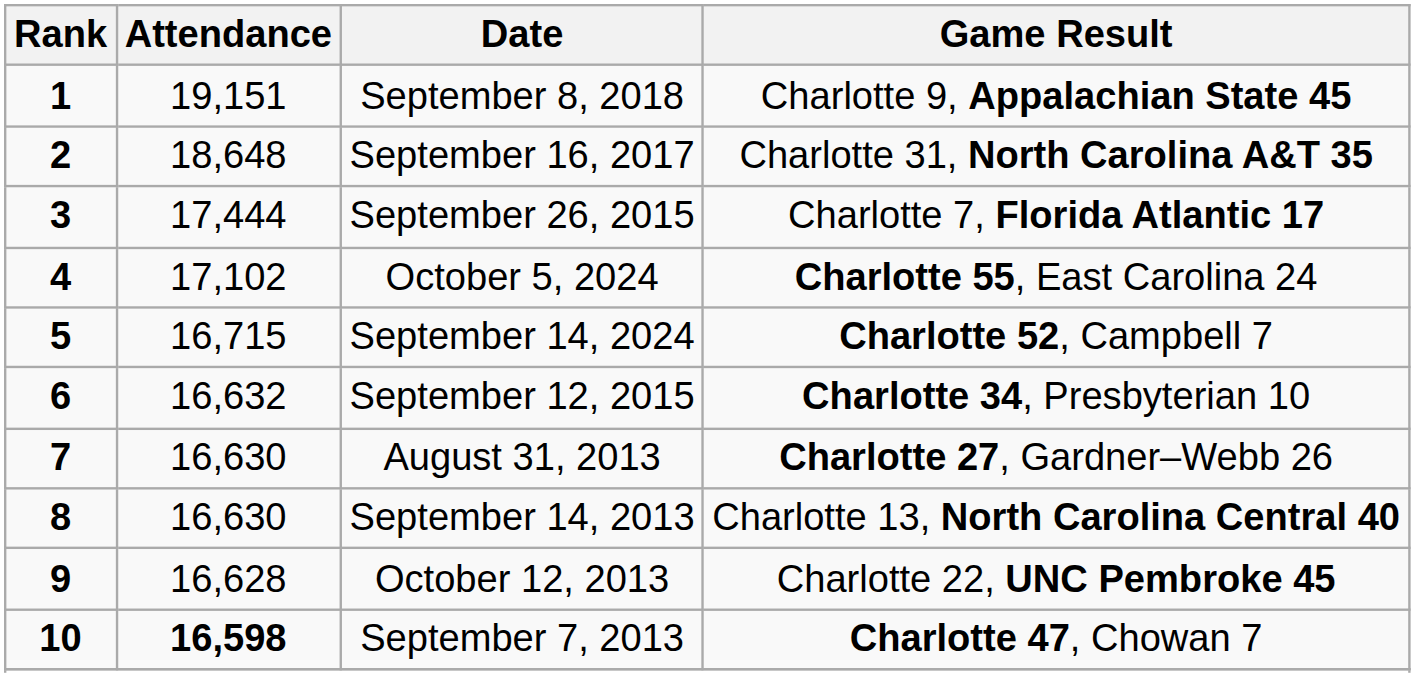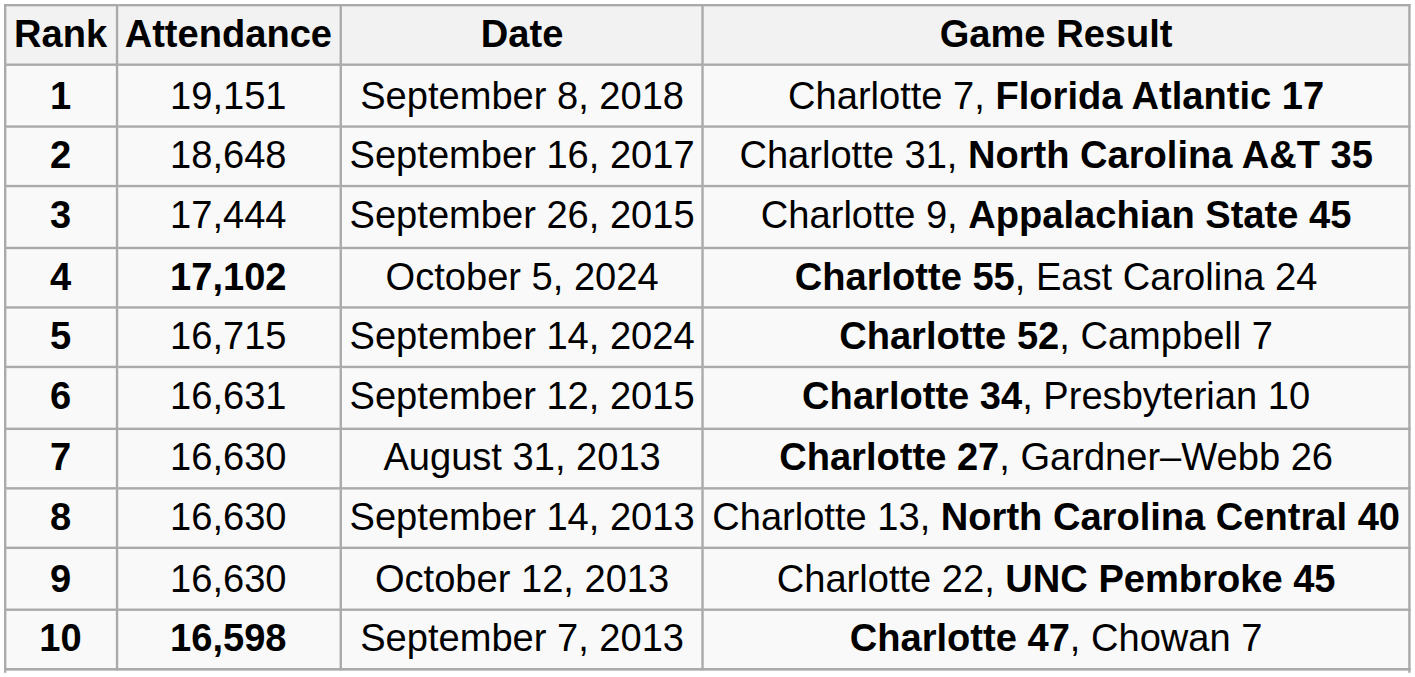(1056, 95) Charlotte 9, Appalachian State 45 -> (1056, 95) Charlotte 7, Florida Atlantic 17
(1056, 215) Charlotte 7, Florida Atlantic 17 -> (1056, 215) Charlotte 9, Appalachian State 45
(228, 276) normal -> (228, 276) bold
(228, 397) 16,632 -> (228, 397) 16,631
(228, 578) 16,628 -> (228, 578) 16,630
